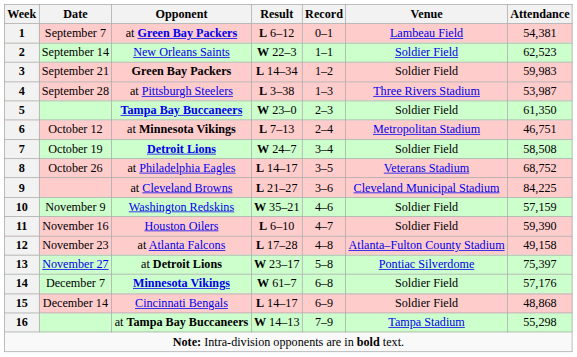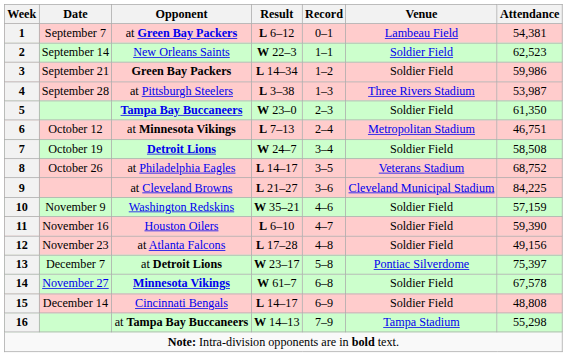(540, 71) 59,983 -> (530, 71) 59,986
(427, 245) Atlanta–Fulton County Stadium -> (421, 245) Soldier Field
(540, 245) 49,158 -> (530, 245) 49,156
(75, 264) November 27 -> (75, 264) December 7
(75, 284) December 7 -> (75, 284) November 27
(540, 284) 57,176 -> (530, 284) 67,578
(540, 303) 48,868 -> (530, 303) 48,808
